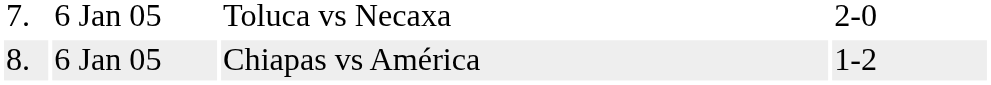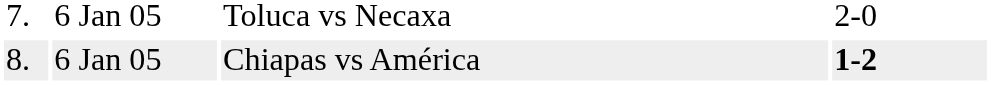(856, 59) normal -> (856, 59) bold
